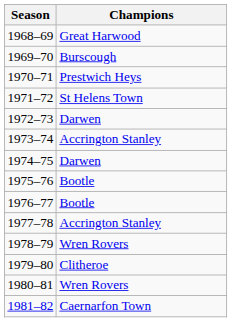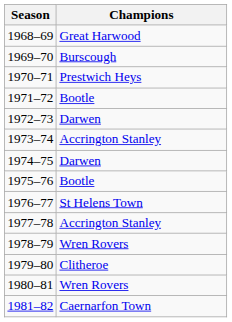(101, 98) St Helens Town -> (77, 98) Bootle
(77, 202) Bootle -> (101, 202) St Helens Town
